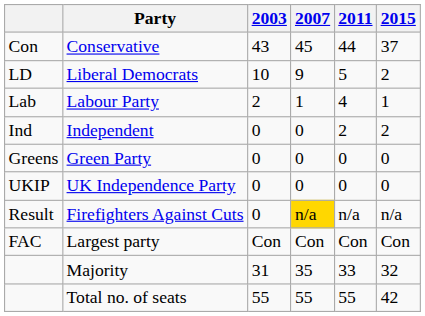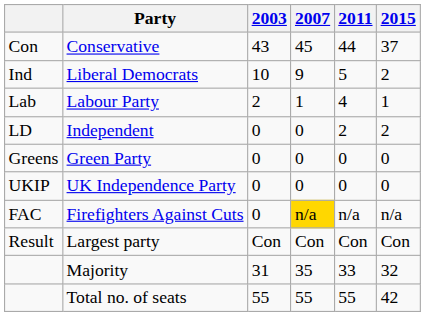(20, 74) LD -> (20, 74) Ind
(20, 130) Ind -> (20, 130) LD
(31, 213) Result -> (25, 213) FAC
(25, 241) FAC -> (31, 241) Result
